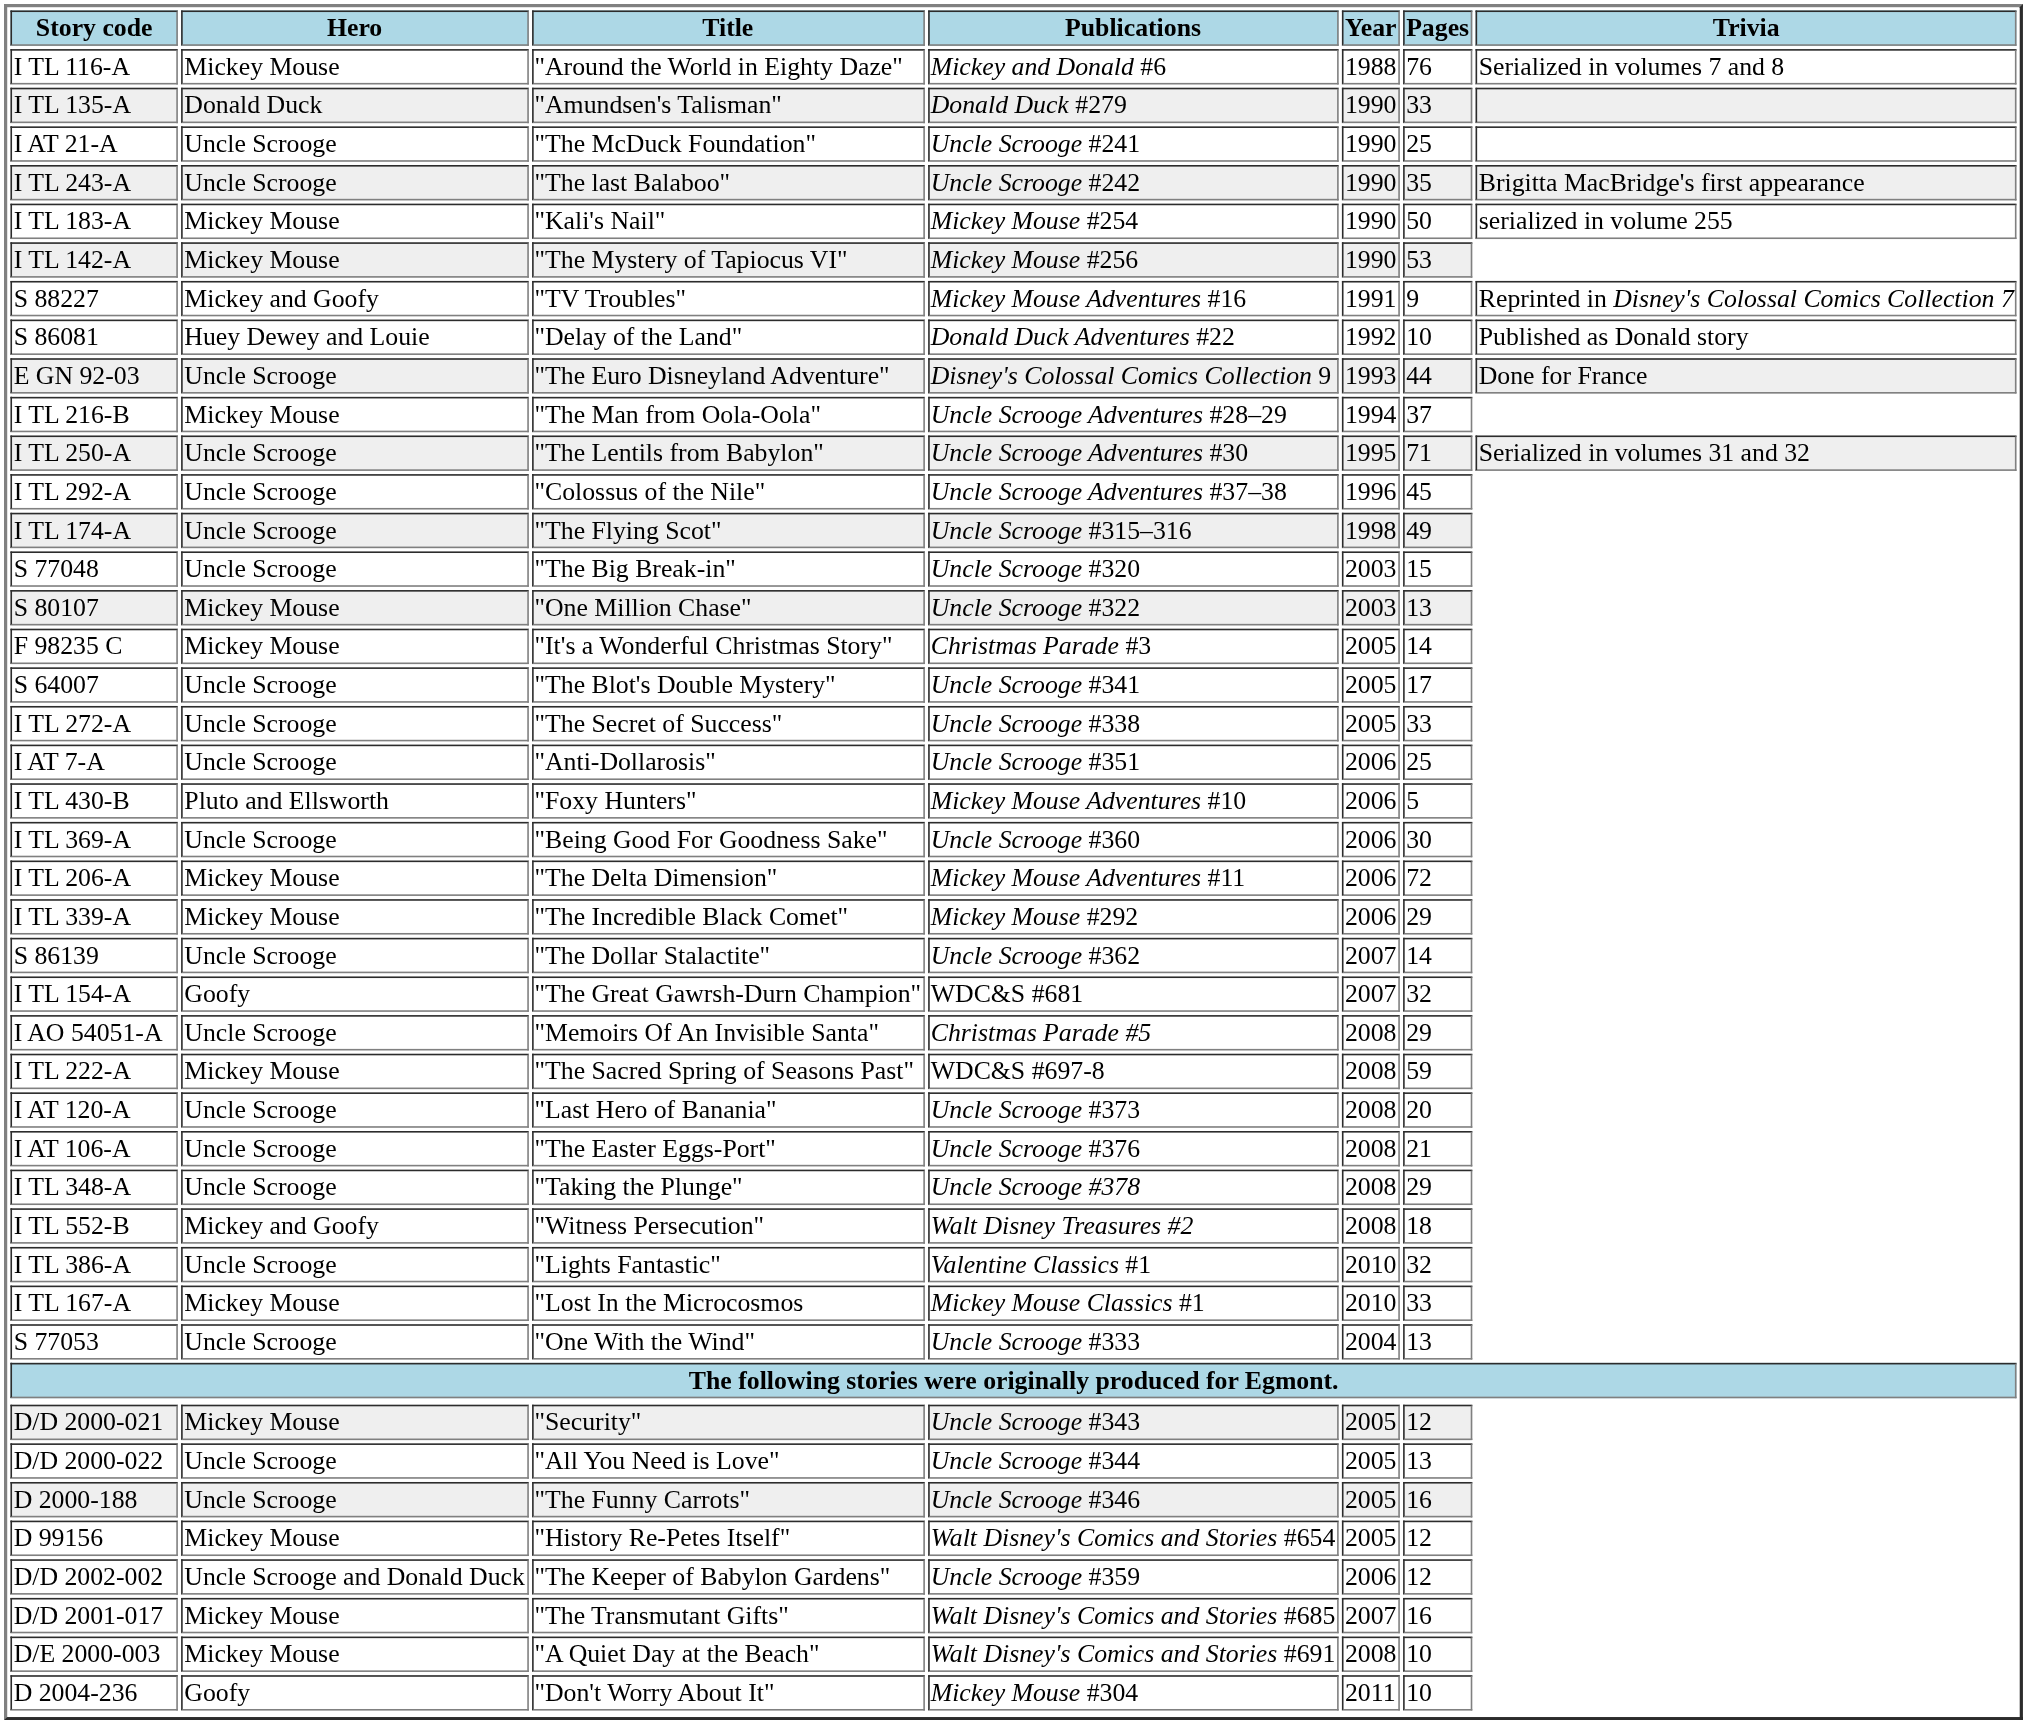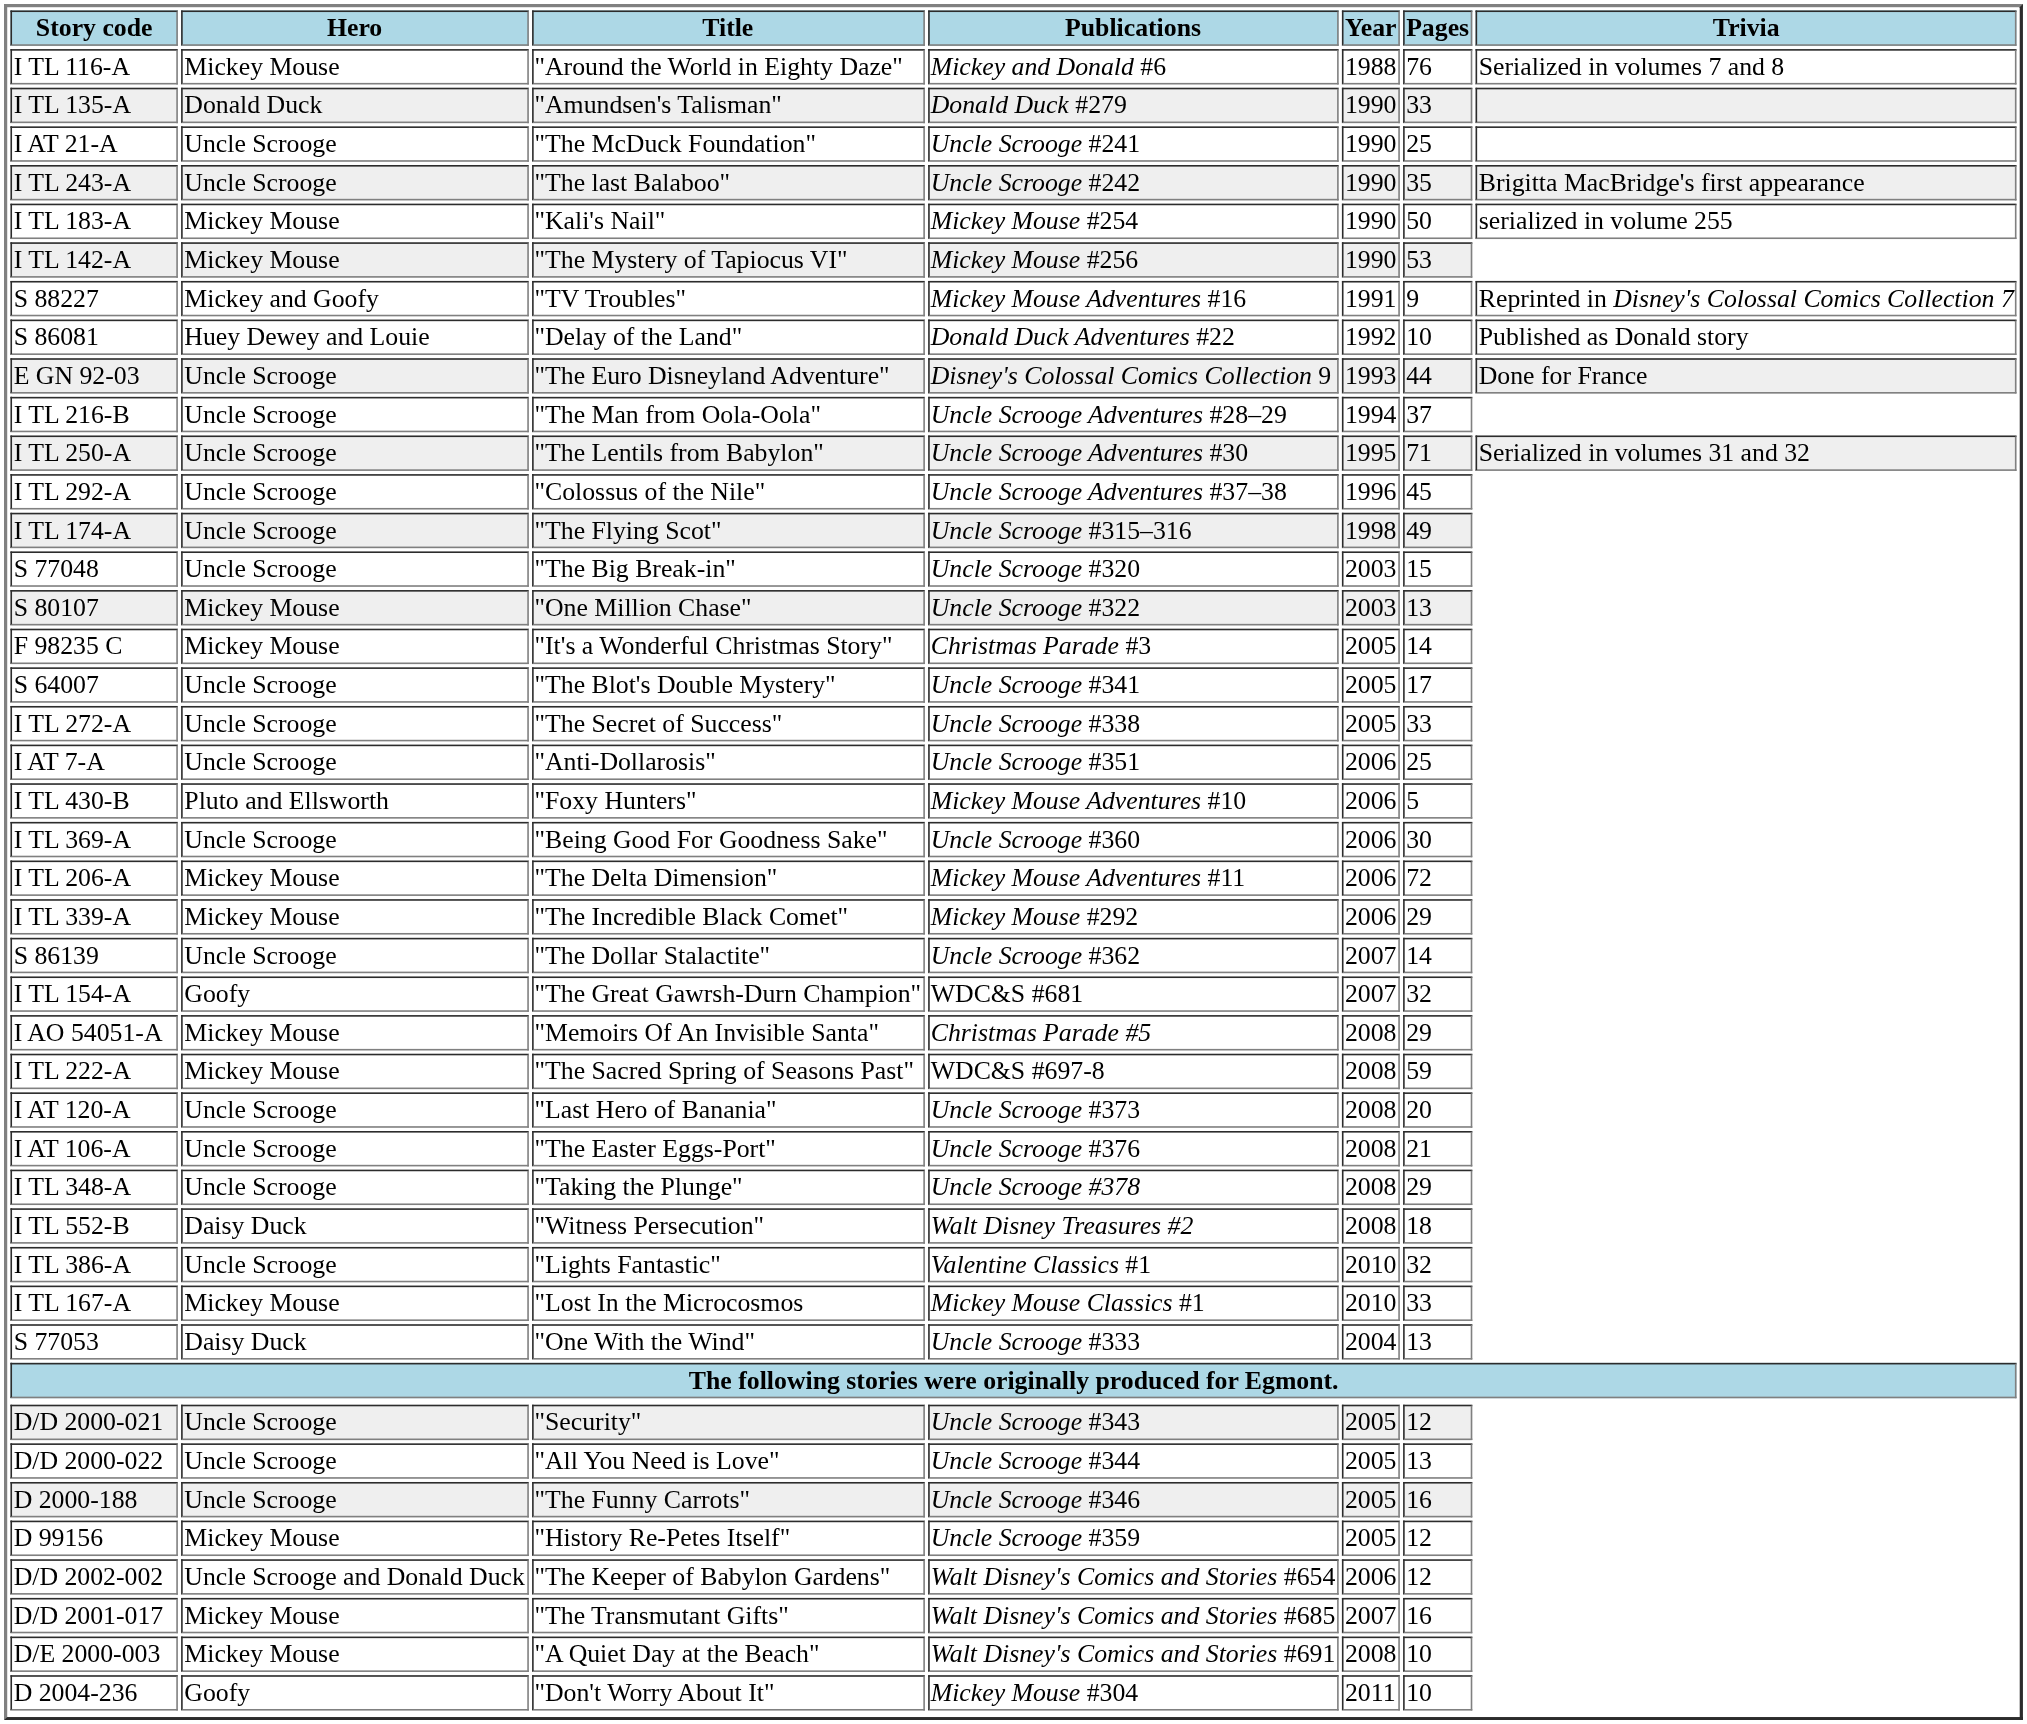(262, 414) Mickey Mouse -> (261, 414) Uncle Scrooge
(261, 1032) Uncle Scrooge -> (262, 1032) Mickey Mouse
(282, 1225) Mickey and Goofy -> (245, 1225) Daisy Duck
(261, 1341) Uncle Scrooge -> (245, 1341) Daisy Duck
(262, 1422) Mickey Mouse -> (261, 1422) Uncle Scrooge
(1133, 1538) Walt Disney's Comics and Stories #654 -> (1035, 1538) Uncle Scrooge #359
(1035, 1576) Uncle Scrooge #359 -> (1133, 1576) Walt Disney's Comics and Stories #654
